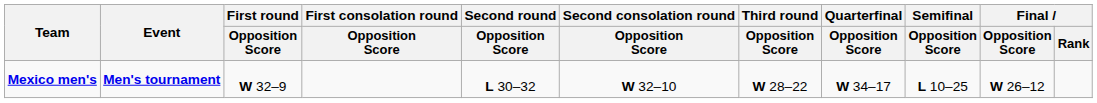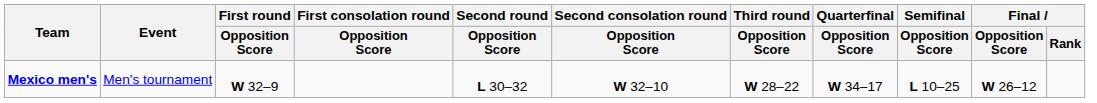(162, 80) bold -> (158, 80) normal
